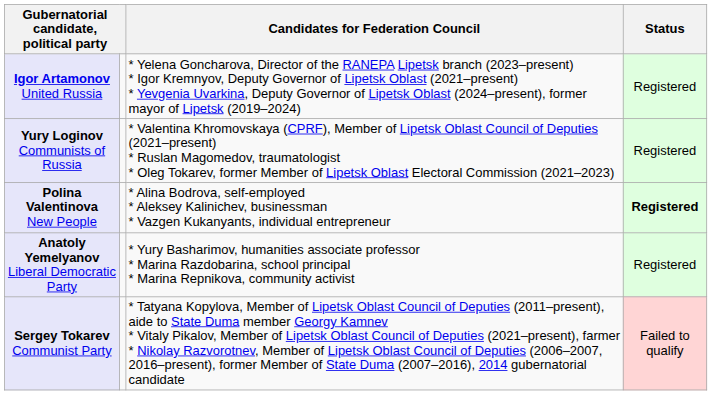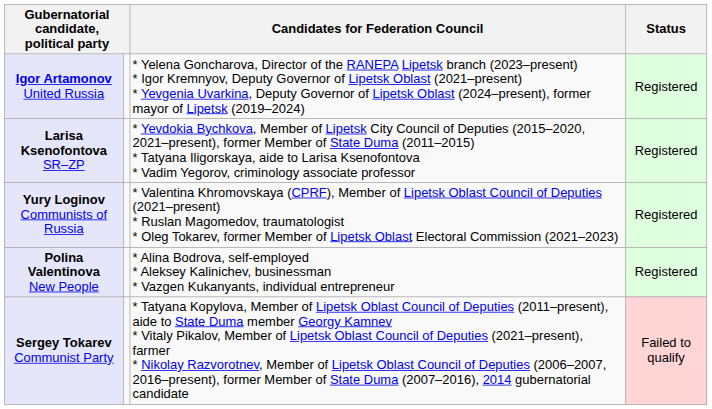+ row: (64, 150)
(665, 207) bold -> (666, 271) normal
- row: (62, 264)
